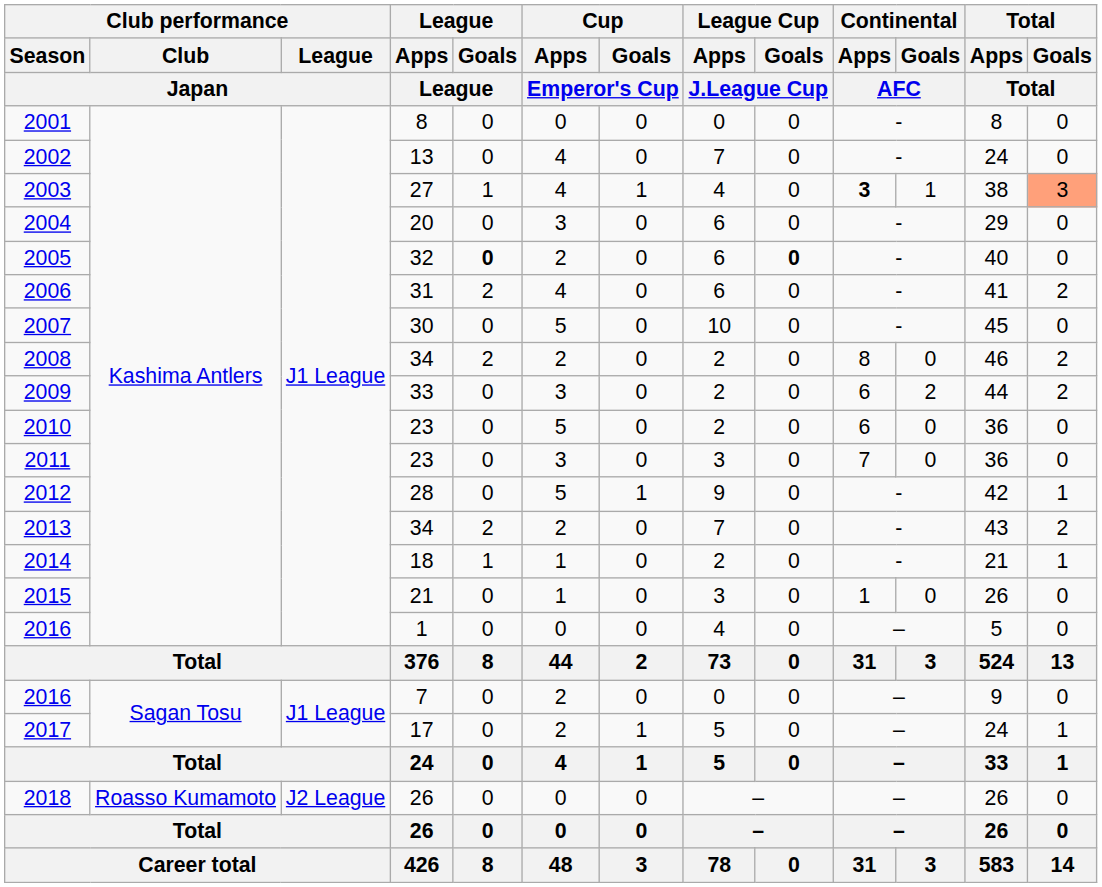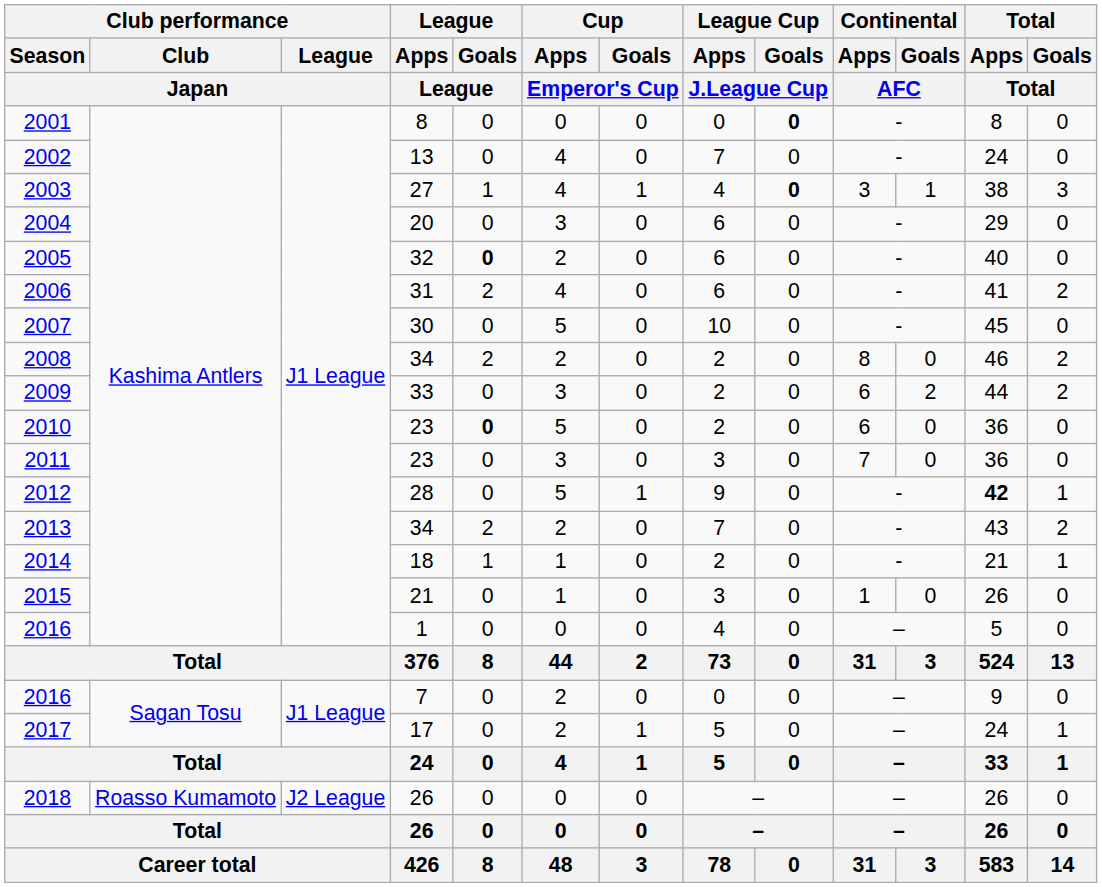(794, 122) normal -> (794, 122) bold
(794, 190) normal -> (794, 190) bold
(864, 190) bold -> (864, 190) normal
(1062, 190) lightsalmon background -> (1062, 190) no background
(794, 257) bold -> (794, 257) normal
(488, 426) normal -> (488, 426) bold
(996, 493) normal -> (996, 493) bold
